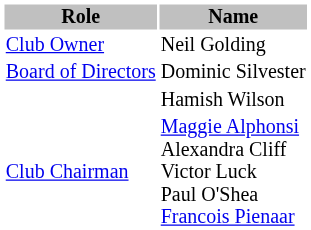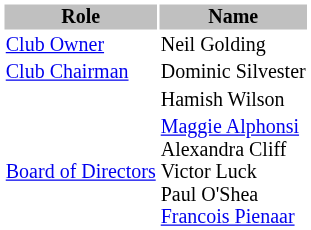(81, 71) Board of Directors -> (67, 71) Club Chairman
(67, 171) Club Chairman -> (81, 171) Board of Directors
